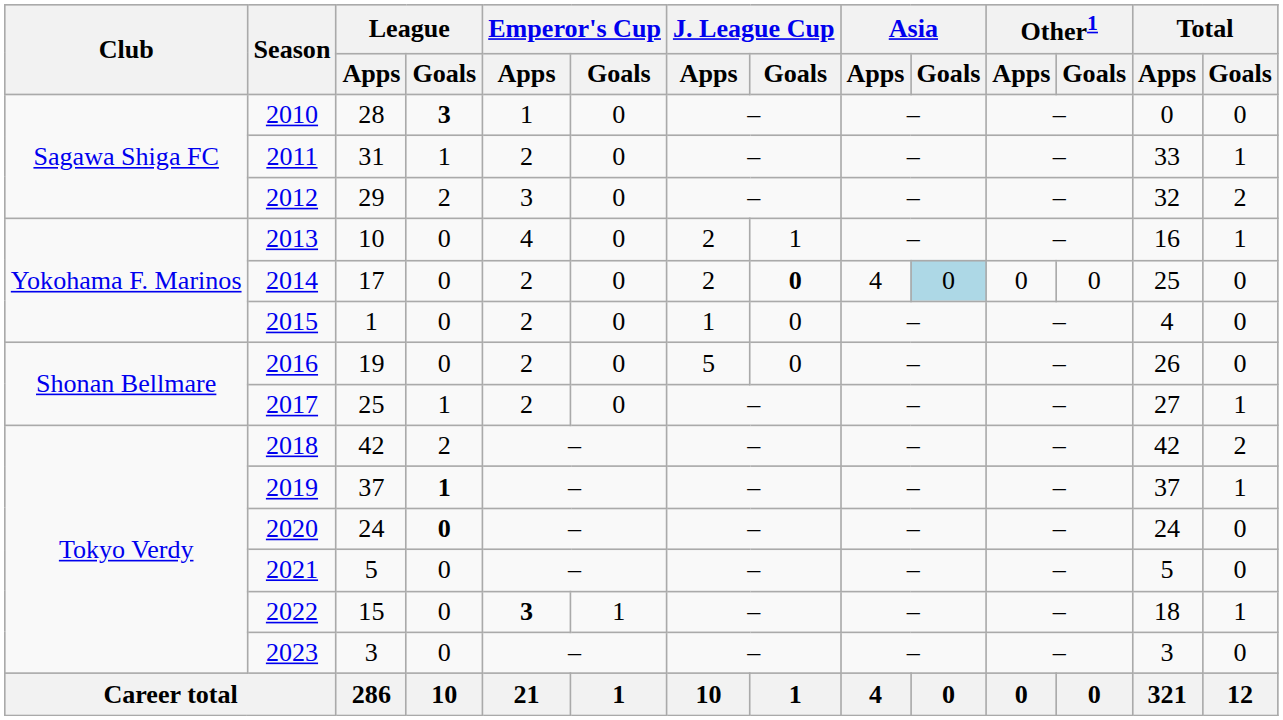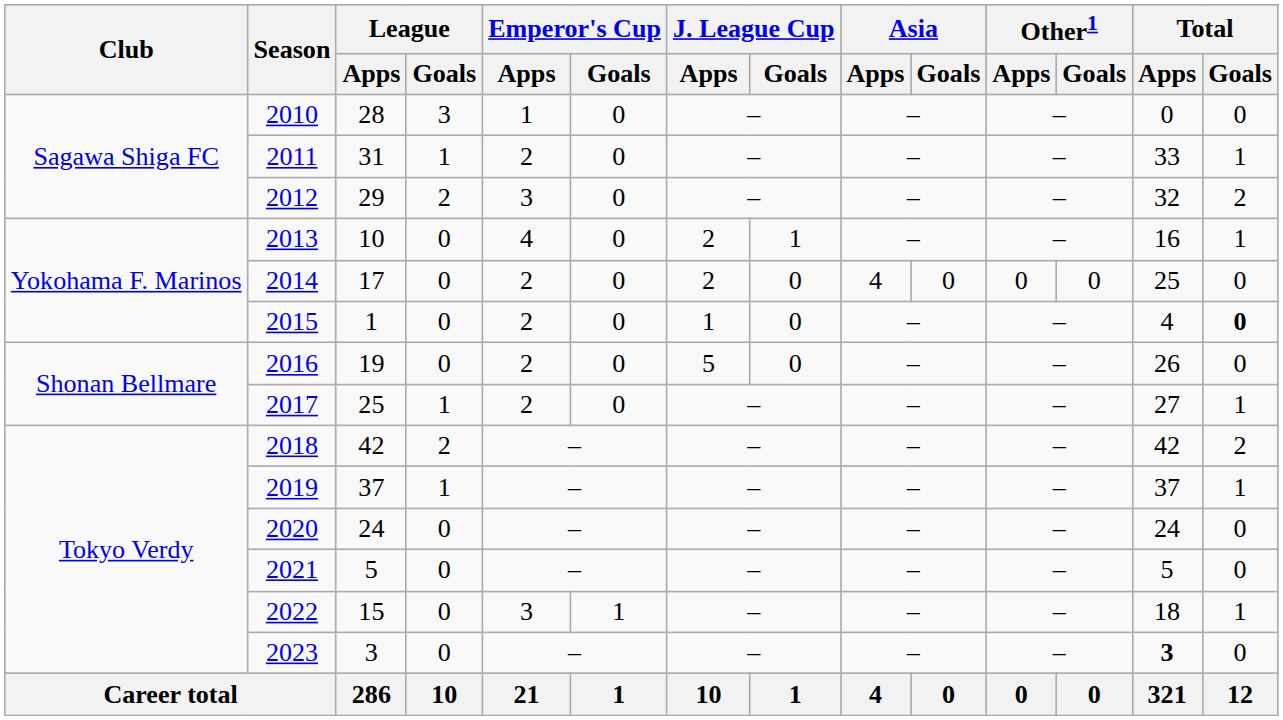(444, 114) bold -> (444, 114) normal
(795, 280) bold -> (795, 280) normal
(948, 280) lightblue background -> (948, 280) no background
(1240, 321) normal -> (1240, 321) bold
(444, 487) bold -> (444, 487) normal
(444, 528) bold -> (444, 528) normal
(527, 611) bold -> (527, 611) normal
(1167, 652) normal -> (1167, 652) bold
